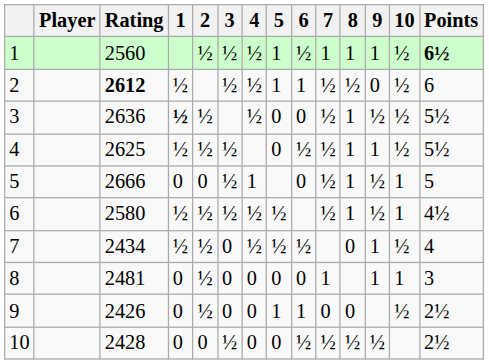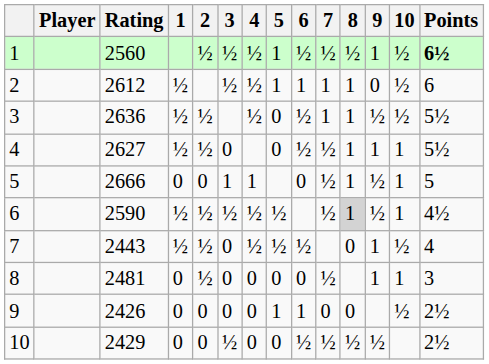(326, 52) 1 -> (328, 52) ½
(350, 52) 1 -> (353, 52) ½
(125, 85) bold -> (125, 85) normal
(328, 85) ½ -> (326, 85) 1
(353, 85) ½ -> (350, 85) 1
(180, 117) bold -> (180, 117) normal
(301, 117) 0 -> (304, 117) ½
(328, 117) ½ -> (326, 117) 1
(125, 149) 2625 -> (125, 149) 2627
(230, 149) ½ -> (227, 149) 0
(402, 149) ½ -> (399, 149) 1
(230, 181) ½ -> (227, 181) 1
(125, 213) 2580 -> (125, 213) 2590
(350, 213) no background -> (350, 213) lightgrey background
(125, 246) 2434 -> (125, 246) 2443
(326, 278) 1 -> (328, 278) ½
(205, 310) ½ -> (203, 310) 0
(125, 342) 2428 -> (125, 342) 2429
